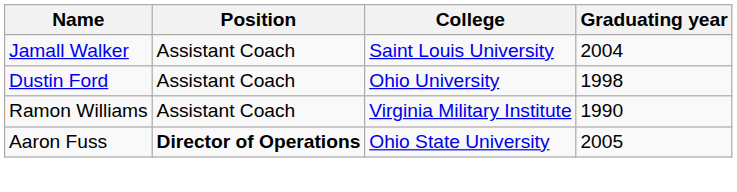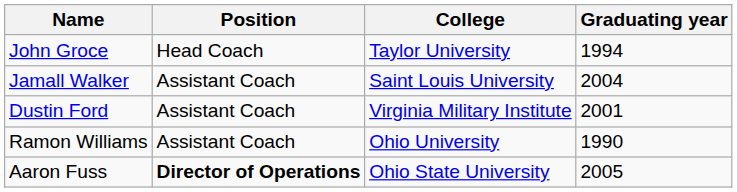+ row: (59, 50)
(434, 80) Ohio University -> (470, 111) Virginia Military Institute
(602, 80) 1998 -> (602, 111) 2001
(470, 111) Virginia Military Institute -> (434, 141) Ohio University
